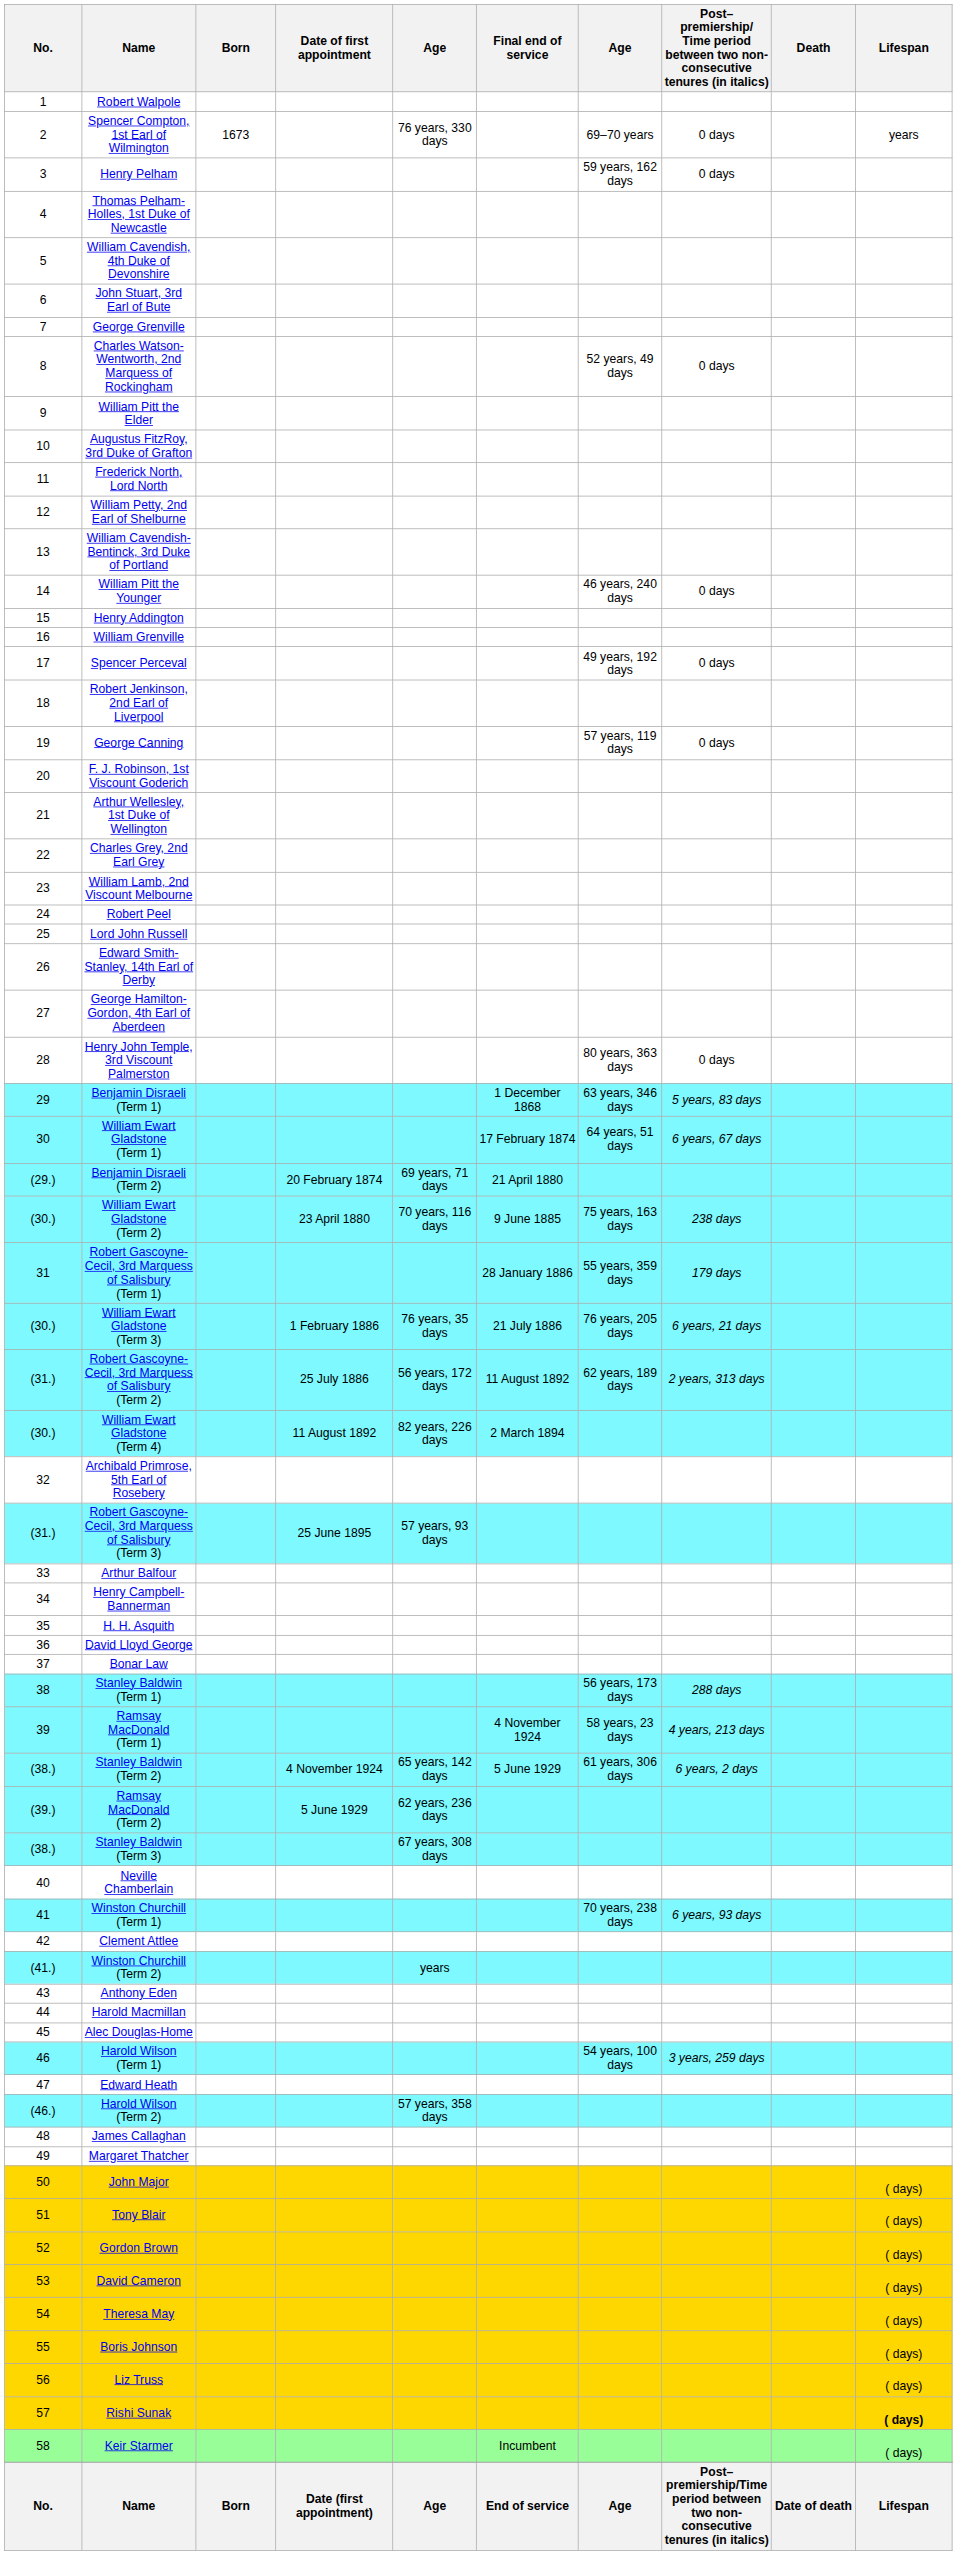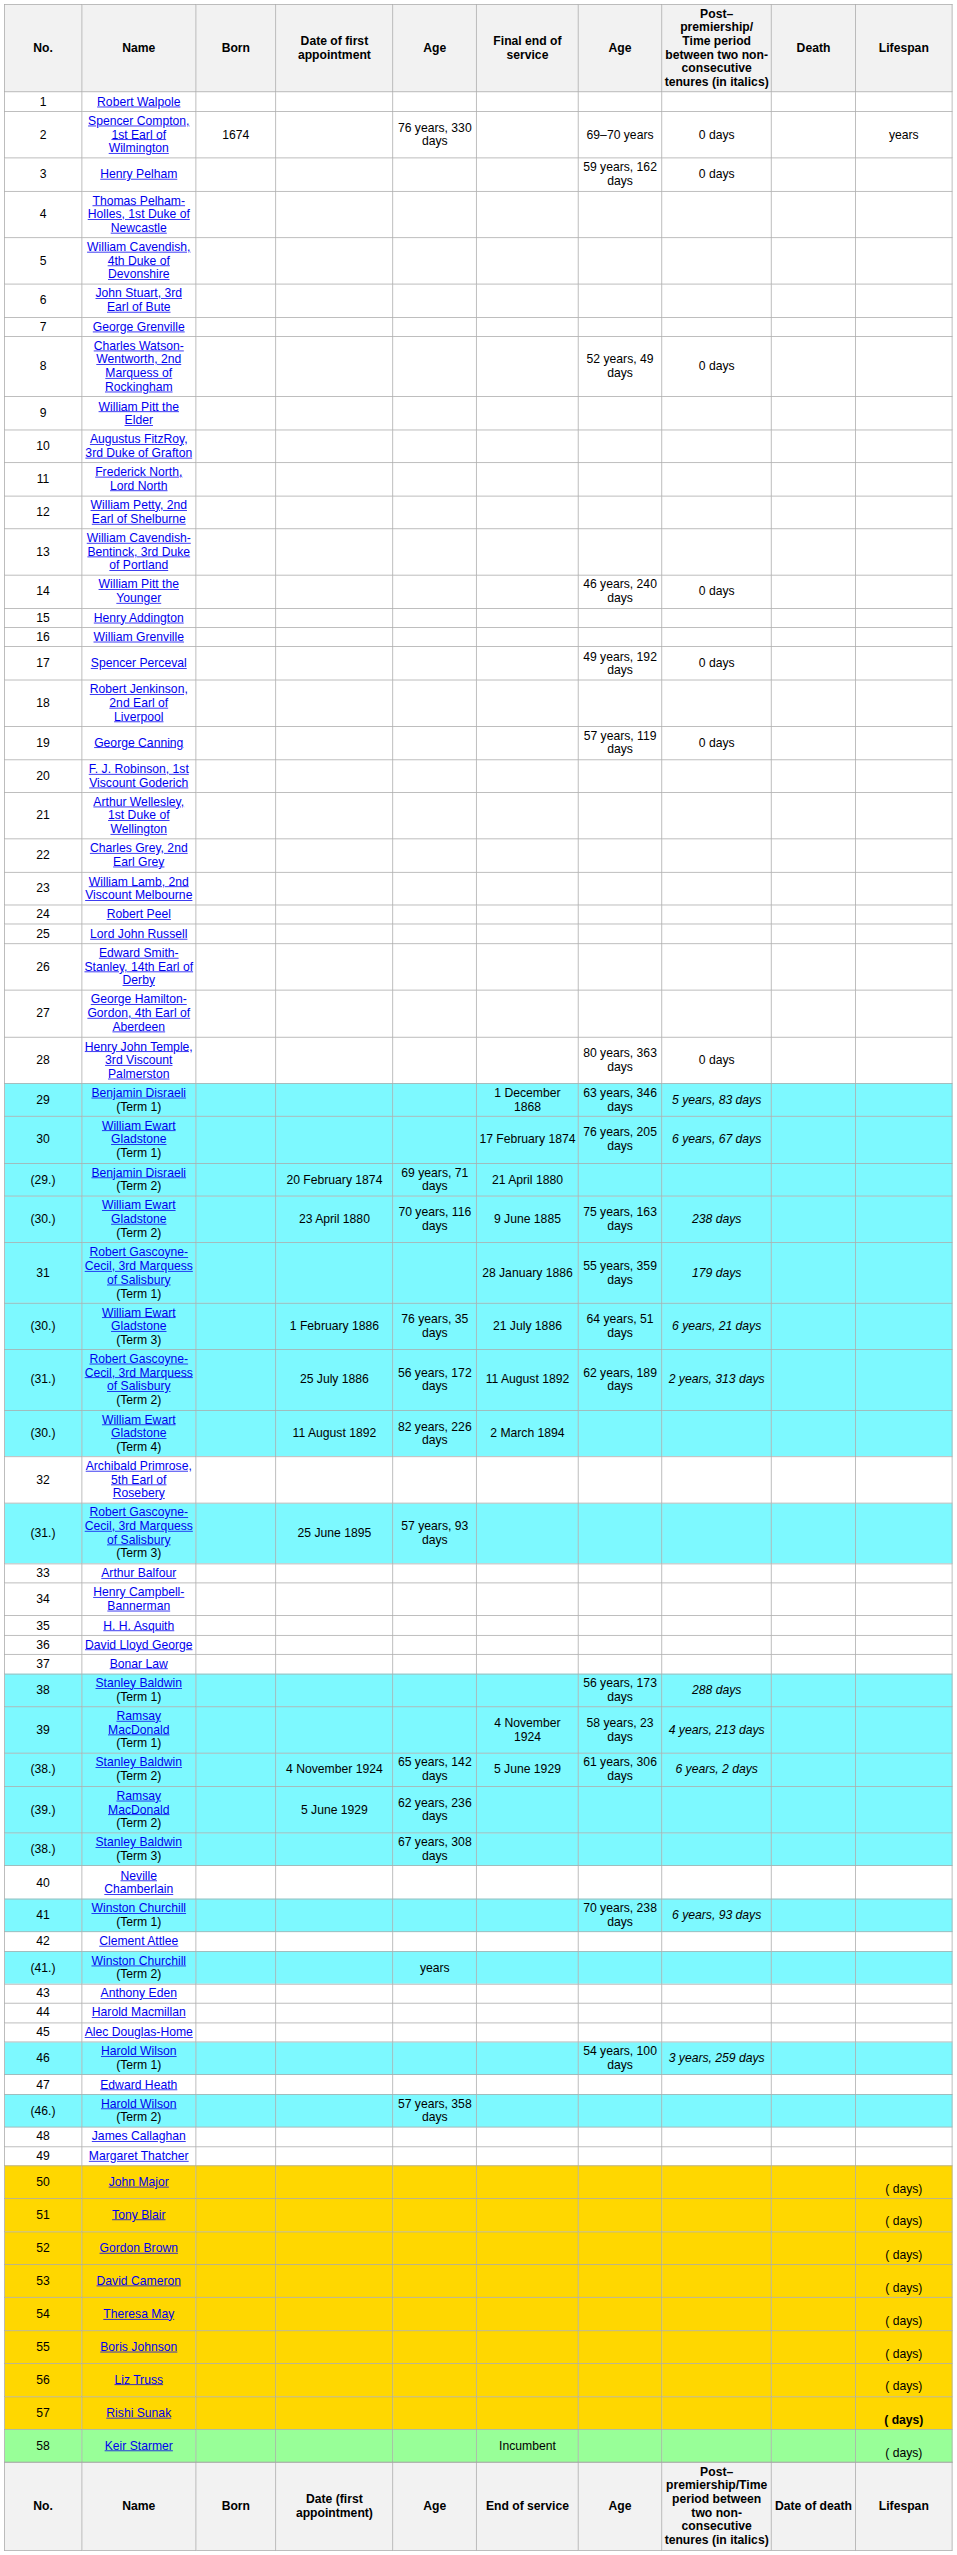(236, 134) 1673 -> (236, 134) 1674
(620, 1139) 64 years, 51 days -> (620, 1139) 76 years, 205 days
(620, 1326) 76 years, 205 days -> (620, 1326) 64 years, 51 days
